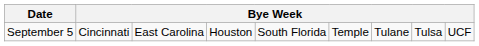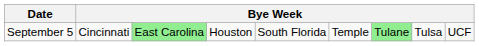(169, 32) no background -> (169, 32) lightgreen background
(392, 32) no background -> (392, 32) lightgreen background
